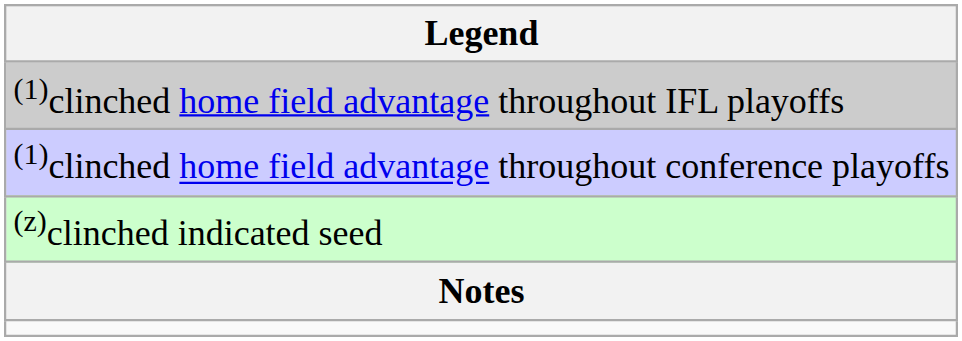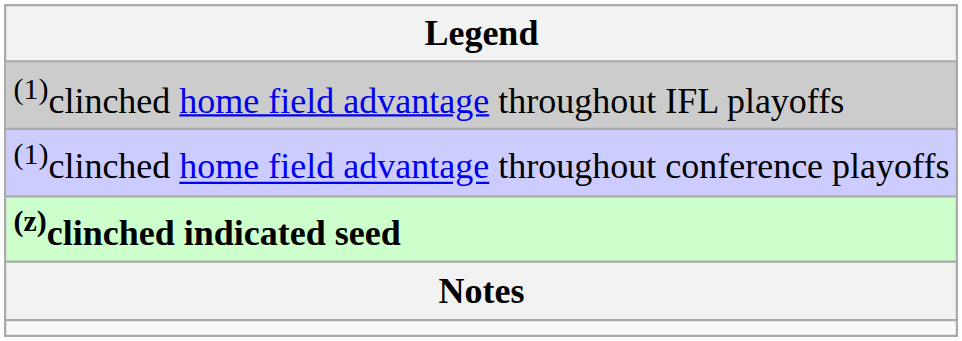(198, 228) normal -> (207, 228) bold
